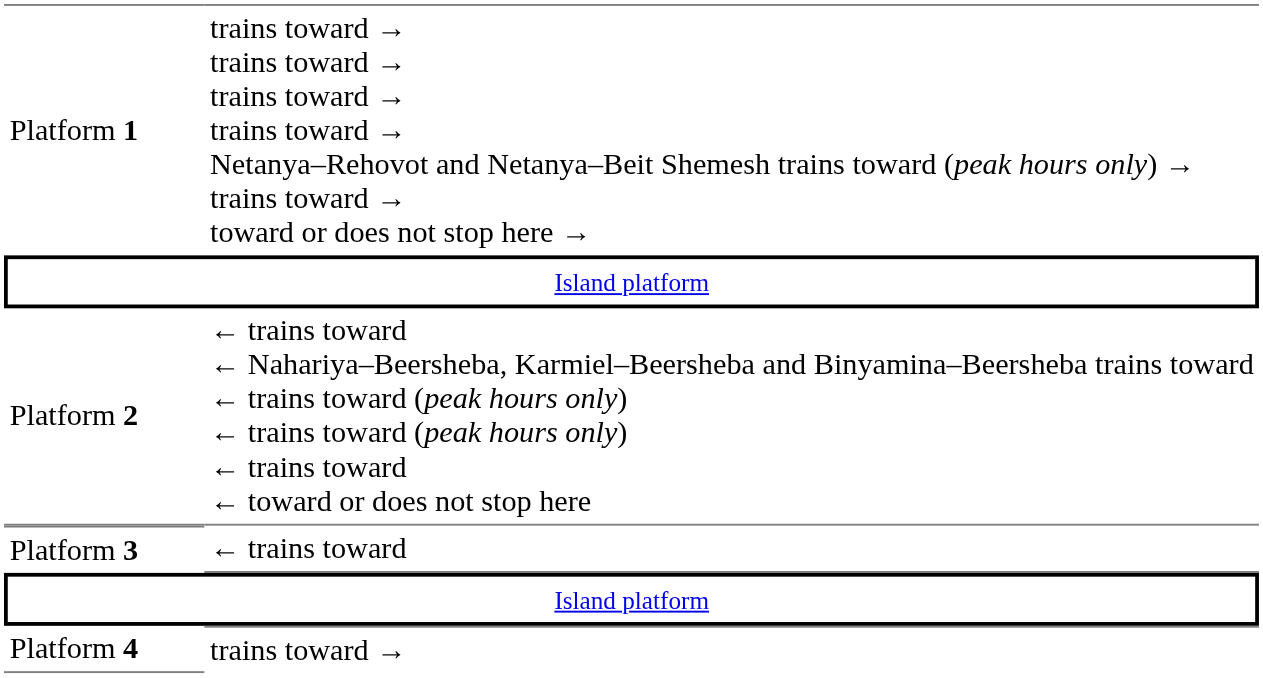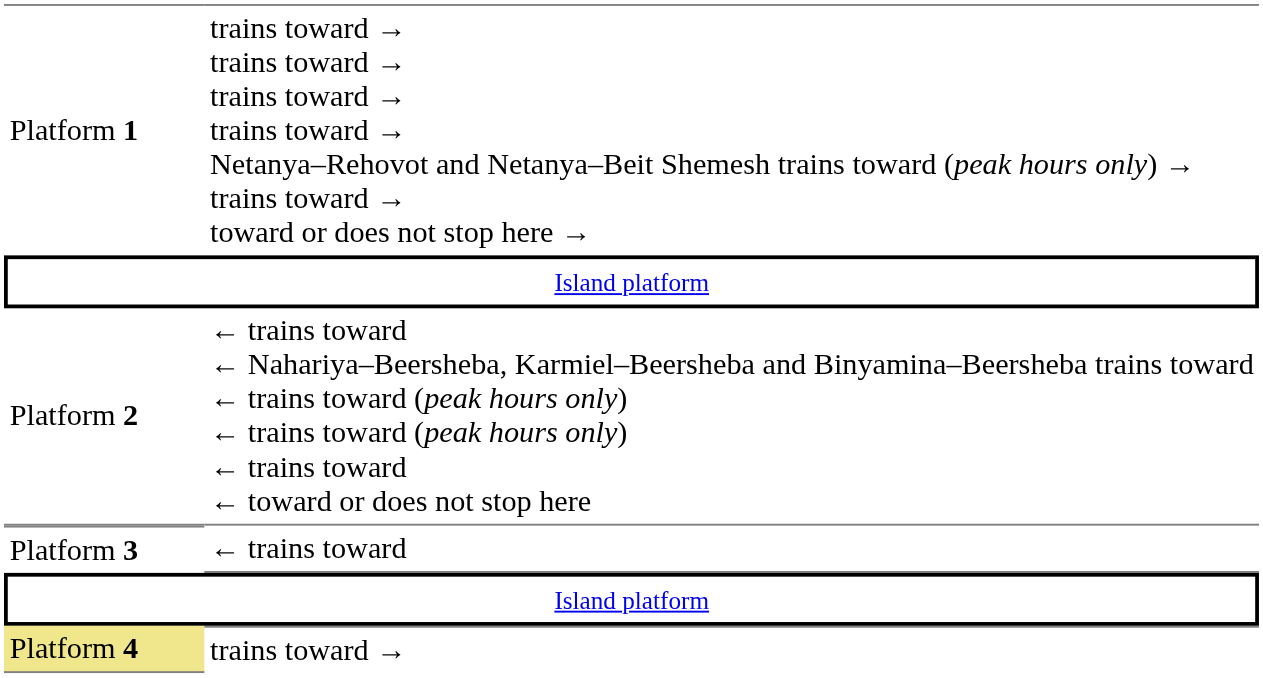(74, 648) no background -> (74, 648) khaki background
